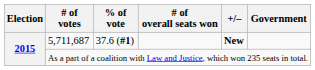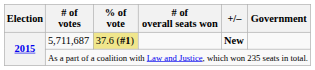(115, 40) no background -> (115, 40) khaki background
